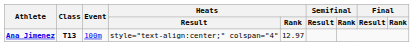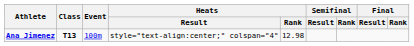(293, 35) 12.97 -> (293, 35) 12.98
